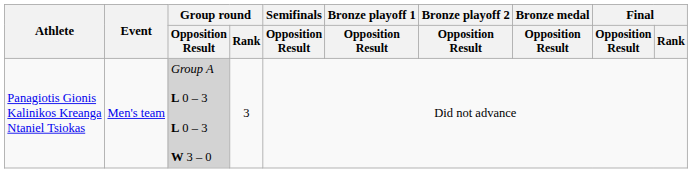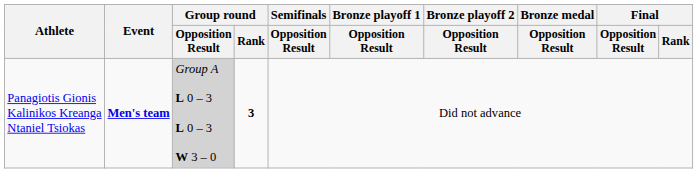(136, 113) normal -> (139, 113) bold
(246, 113) normal -> (251, 113) bold
